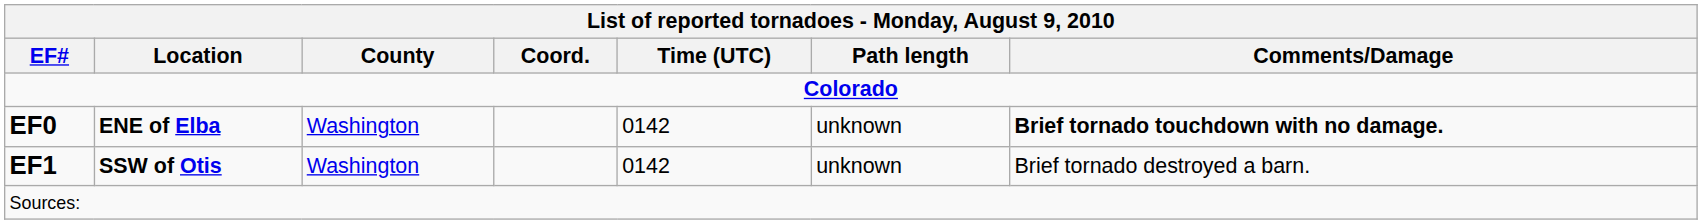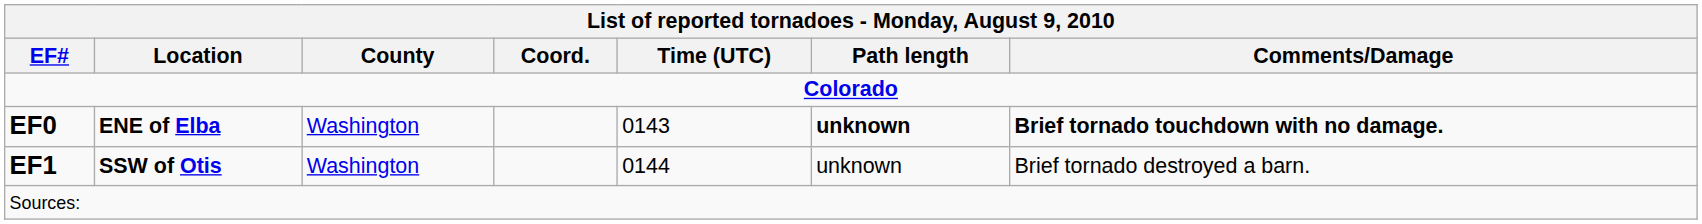(646, 126) 0142 -> (646, 126) 0143
(859, 126) normal -> (863, 126) bold
(646, 165) 0142 -> (646, 165) 0144
